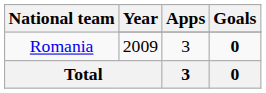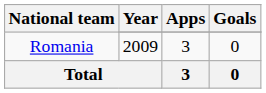(235, 46) bold -> (235, 46) normal
